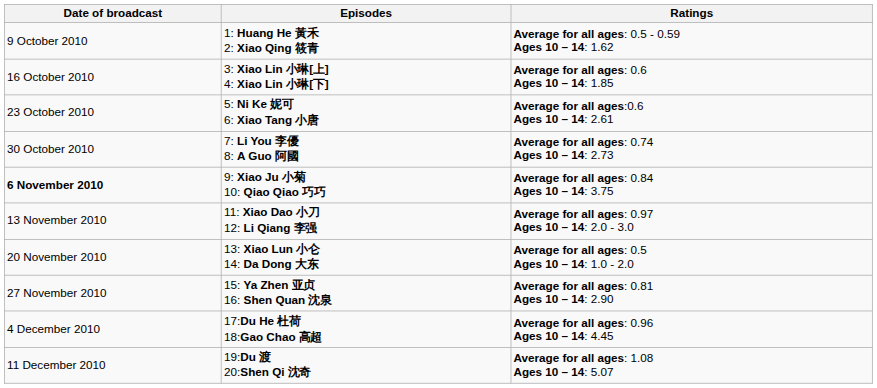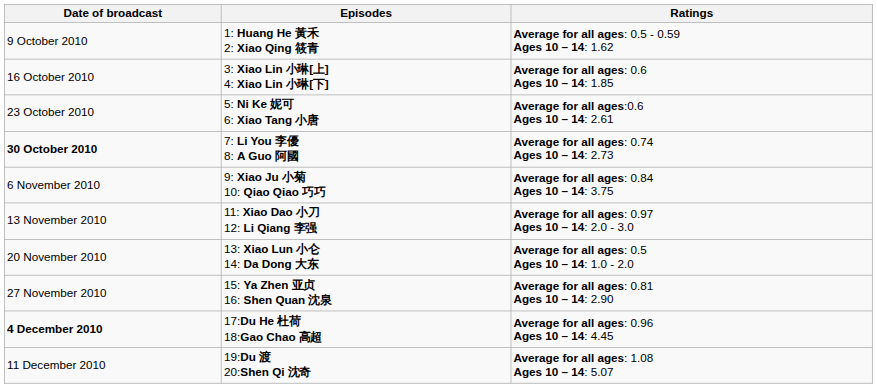(51, 149) normal -> (52, 149) bold
(55, 185) bold -> (53, 185) normal
(53, 329) normal -> (55, 329) bold
